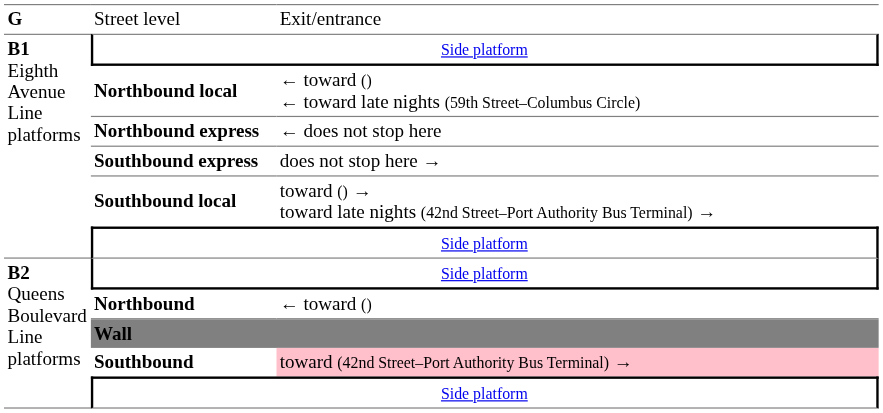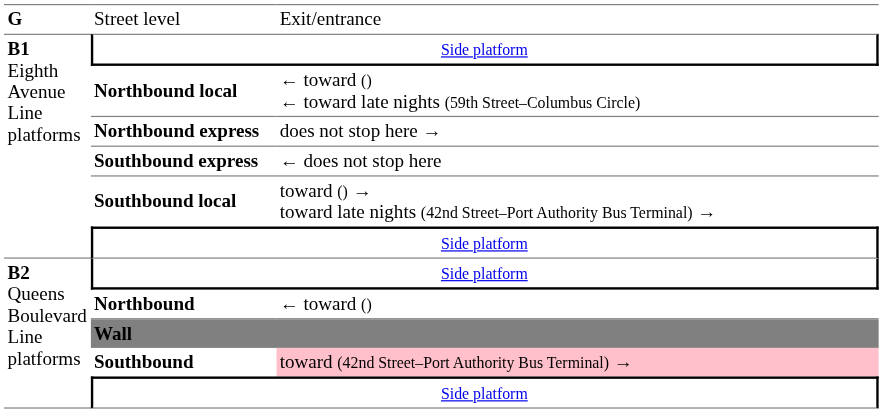(361, 131) ← does not stop here -> (361, 131) does not stop here →
(361, 160) does not stop here → -> (361, 160) ← does not stop here
